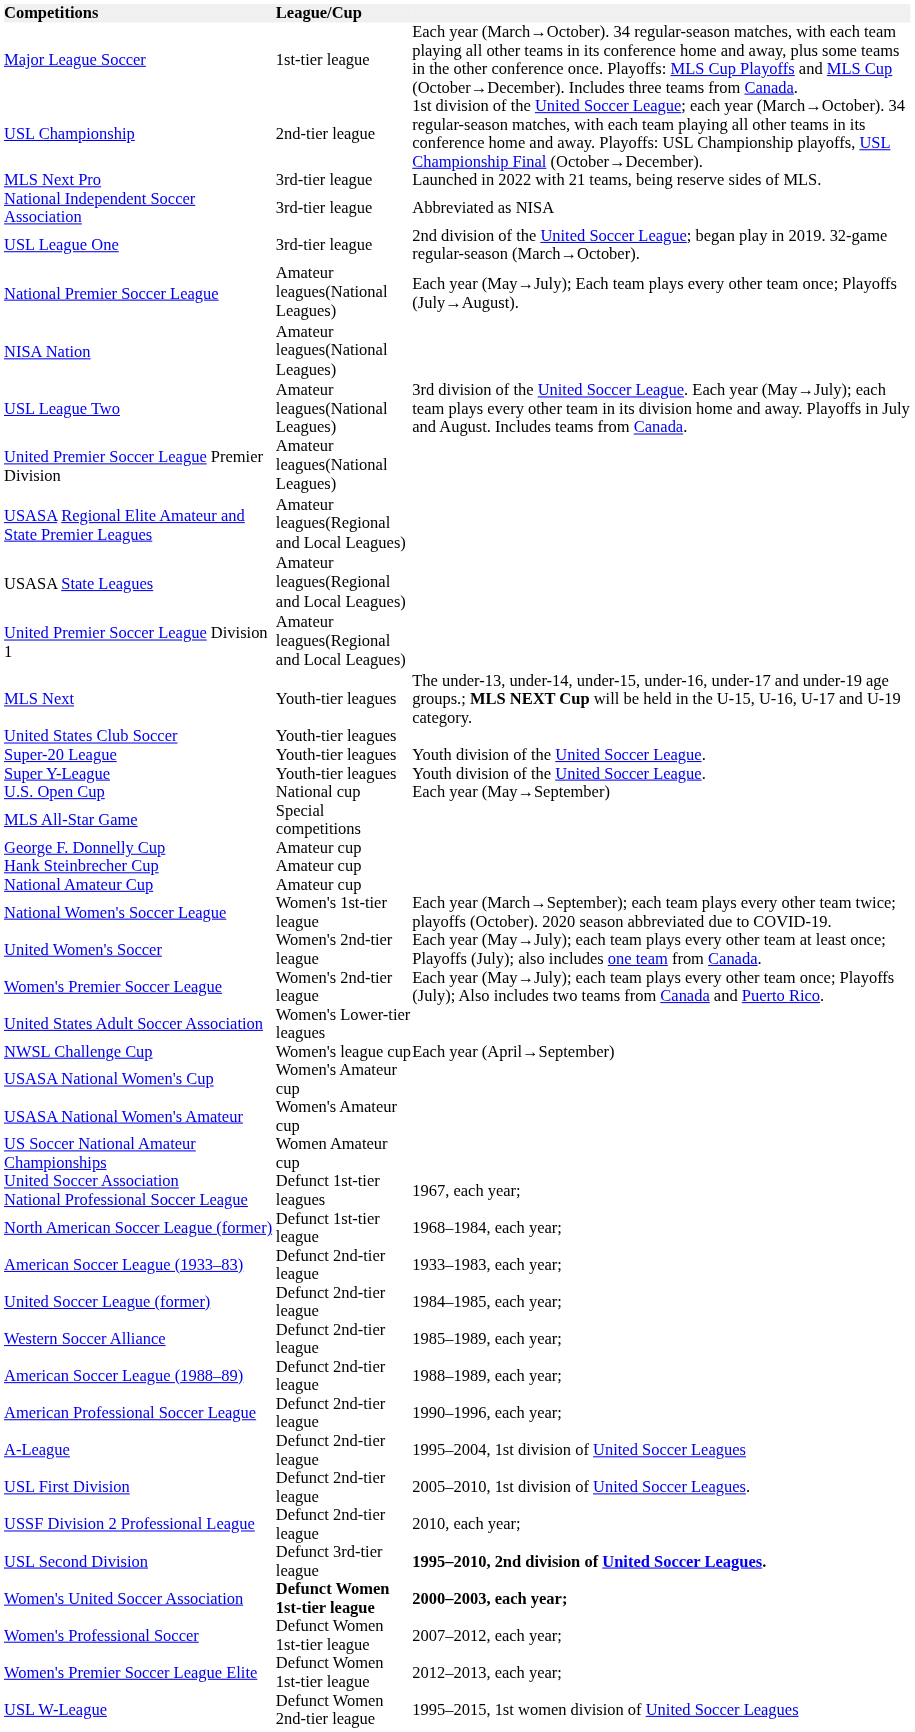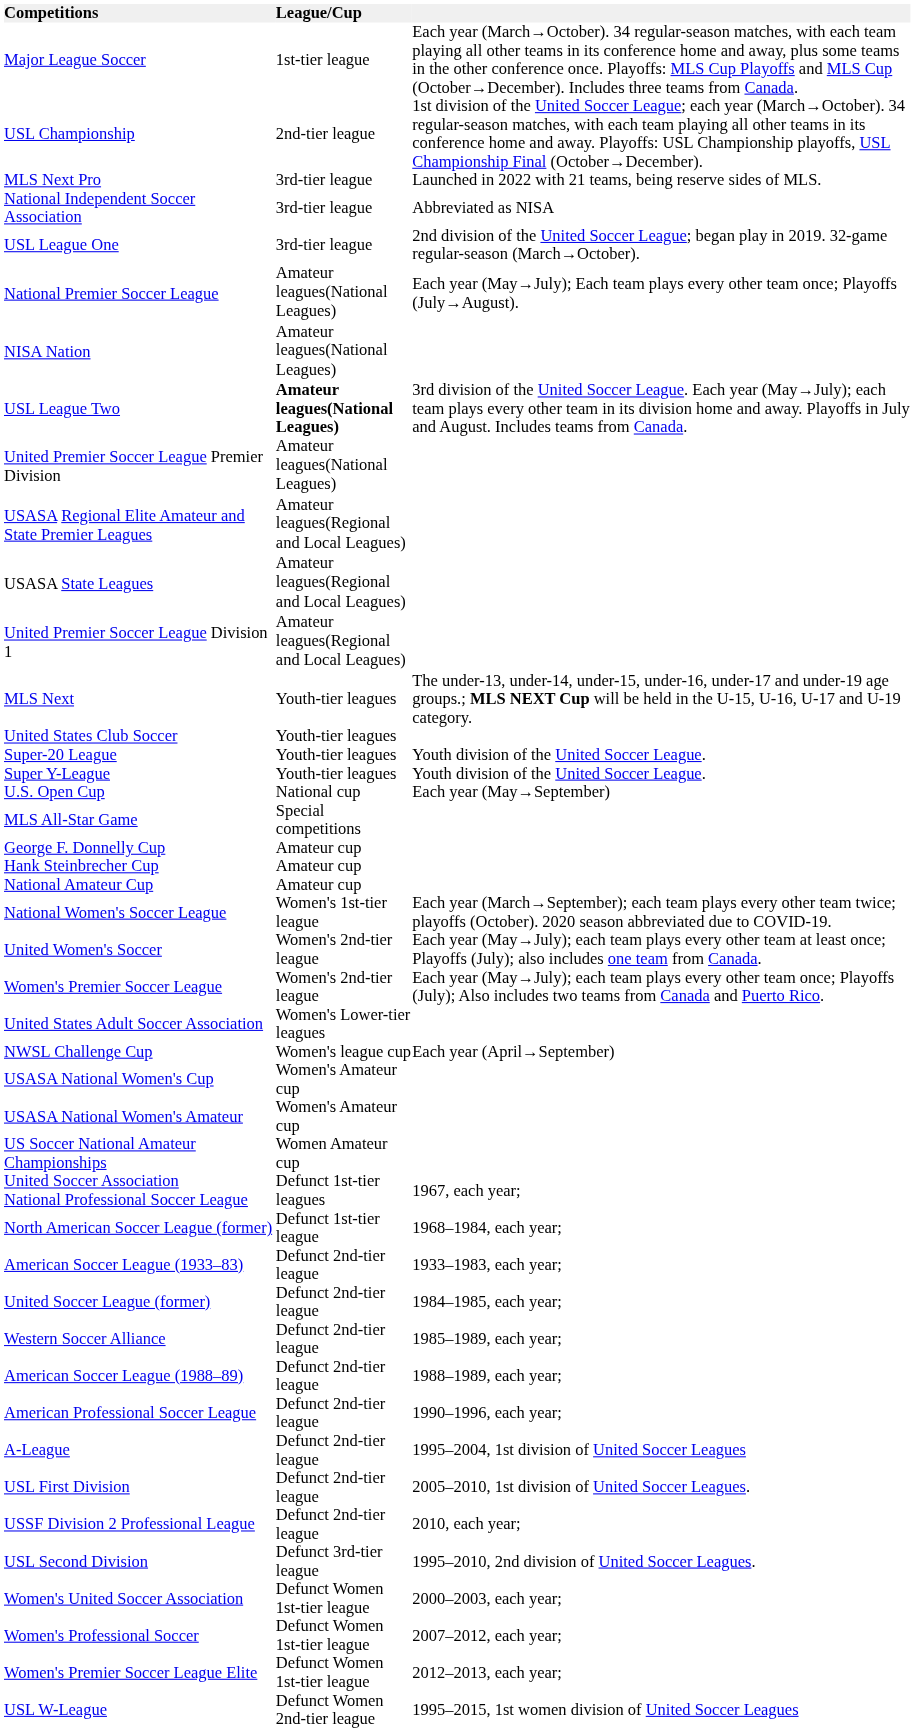(332, 408) normal -> (334, 408) bold
(589, 1561) bold -> (584, 1561) normal
(333, 1598) bold -> (330, 1598) normal
(490, 1598) bold -> (487, 1598) normal
